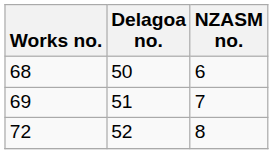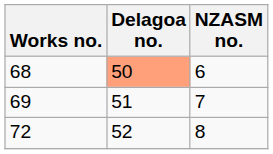(122, 71) no background -> (122, 71) lightsalmon background
